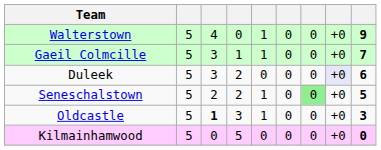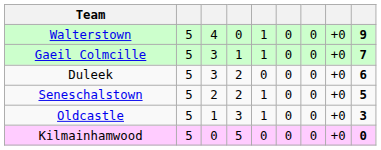(338, 75) lavender background -> (338, 75) no background
(313, 95) lightgreen background -> (313, 95) no background
(214, 115) bold -> (214, 115) normal
